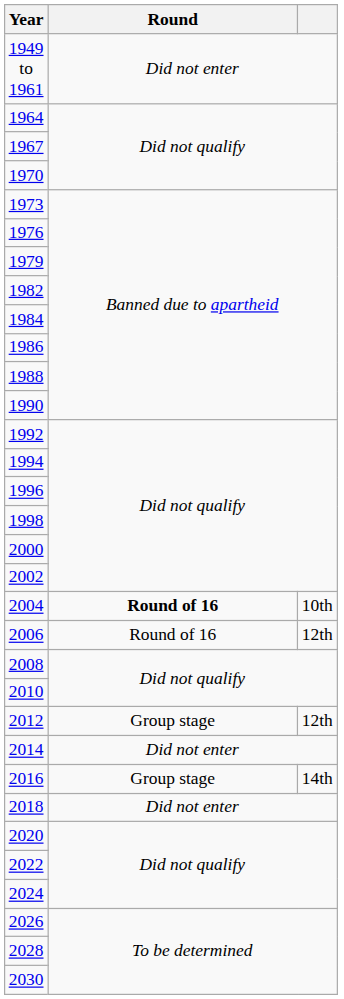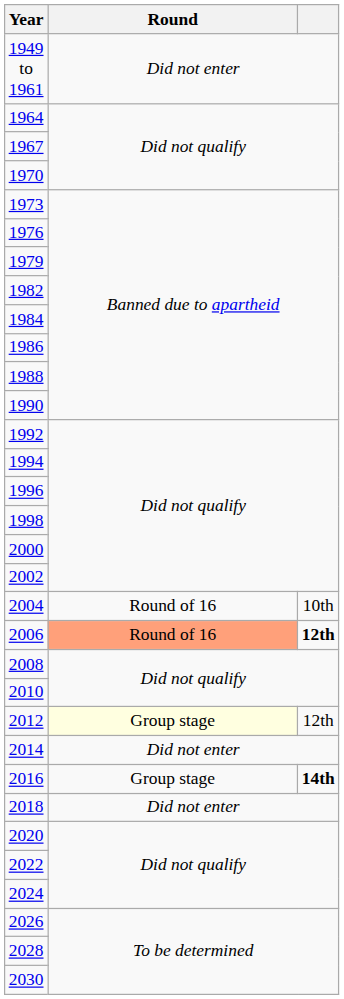(173, 606) bold -> (173, 606) normal
(173, 635) no background -> (173, 635) lightsalmon background
(317, 635) normal -> (318, 635) bold
(173, 721) no background -> (173, 721) lightyellow background
(317, 778) normal -> (318, 778) bold
